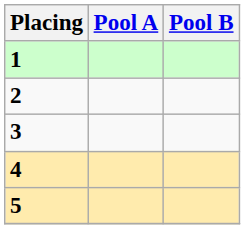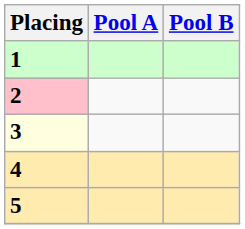(16, 95) no background -> (16, 95) pink background
(16, 132) no background -> (16, 132) lightyellow background
